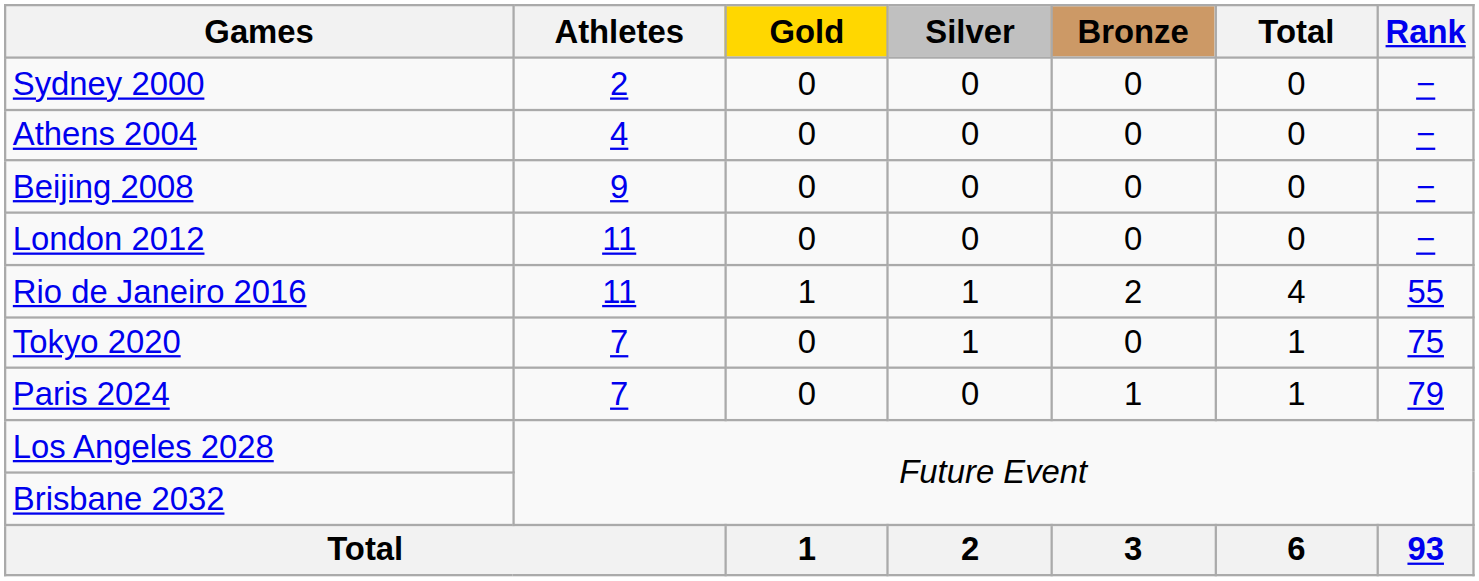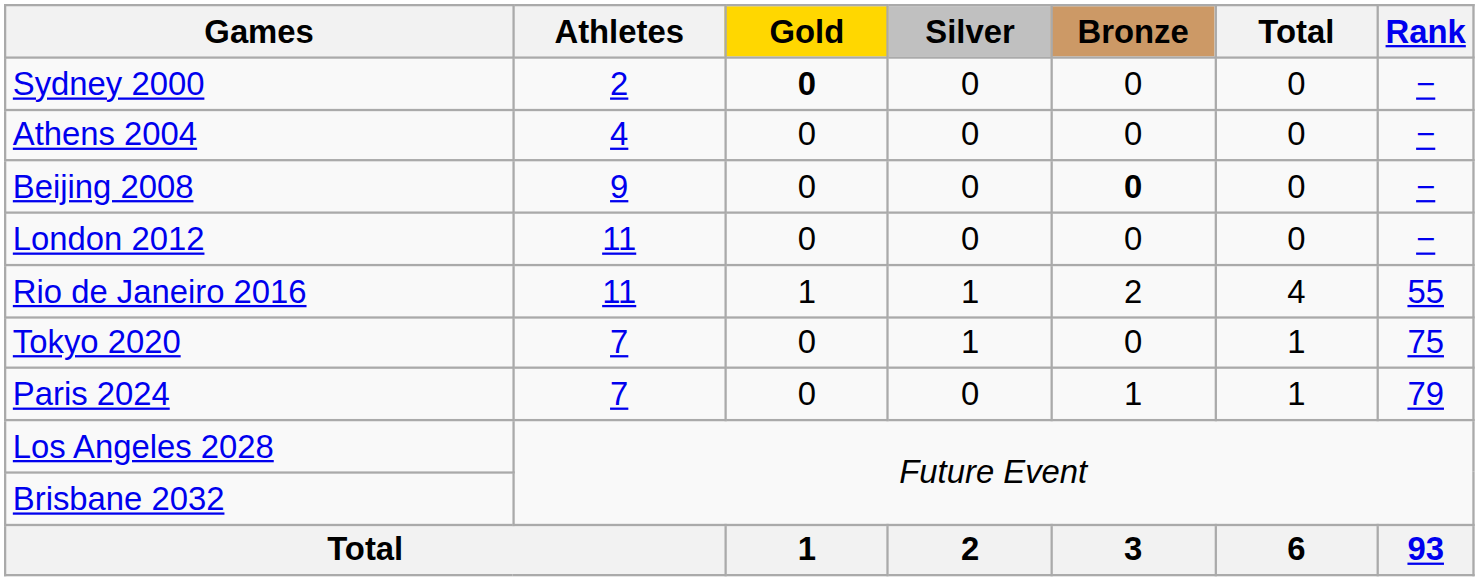(807, 83) normal -> (807, 83) bold
(1133, 187) normal -> (1133, 187) bold
